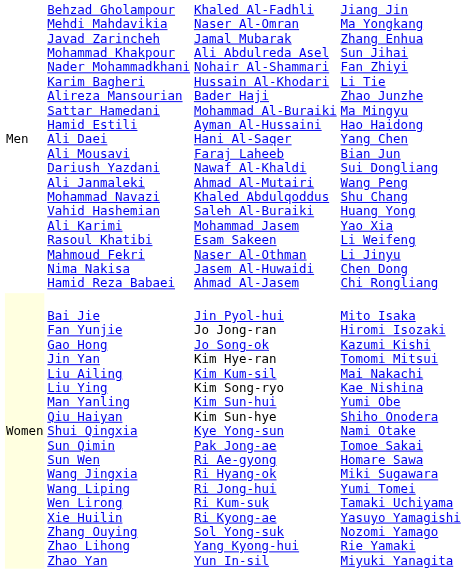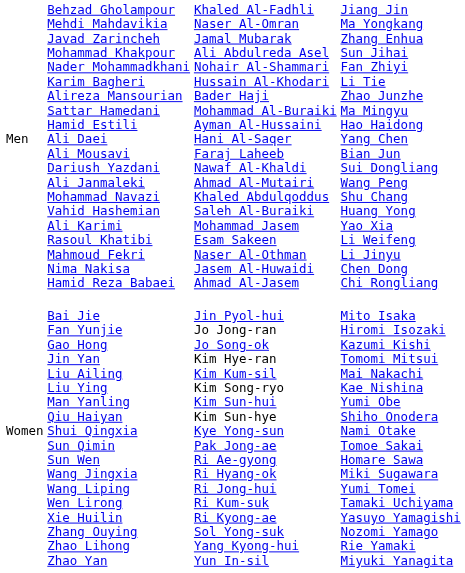(25, 431) lightyellow background -> (25, 431) no background
